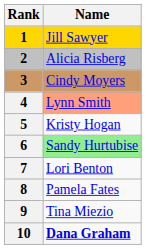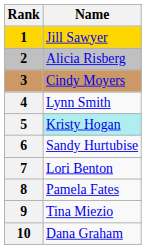(78, 102) lightsalmon background -> (78, 102) no background
(83, 124) no background -> (83, 124) paleturquoise background
(92, 146) lightgreen background -> (92, 146) no background
(88, 233) bold -> (84, 233) normal
